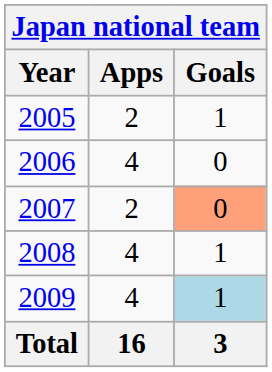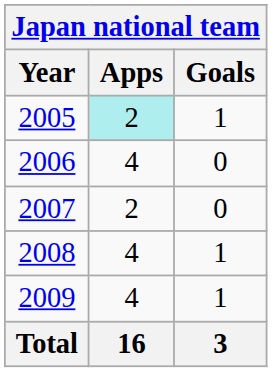(132, 117) no background -> (132, 117) paleturquoise background
(220, 207) lightsalmon background -> (220, 207) no background
(220, 298) lightblue background -> (220, 298) no background
